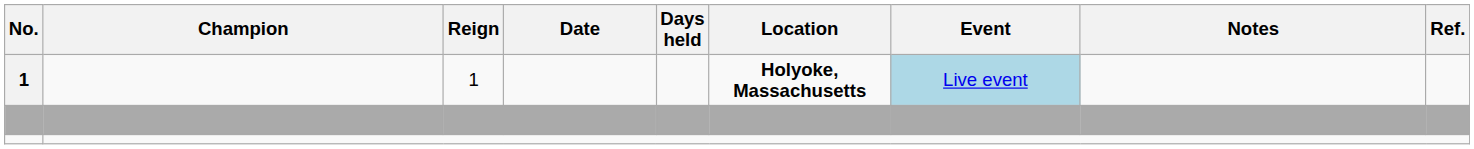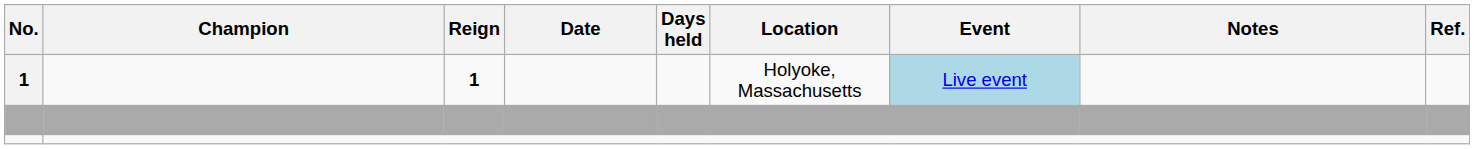(474, 79) normal -> (474, 79) bold
(800, 79) bold -> (800, 79) normal
